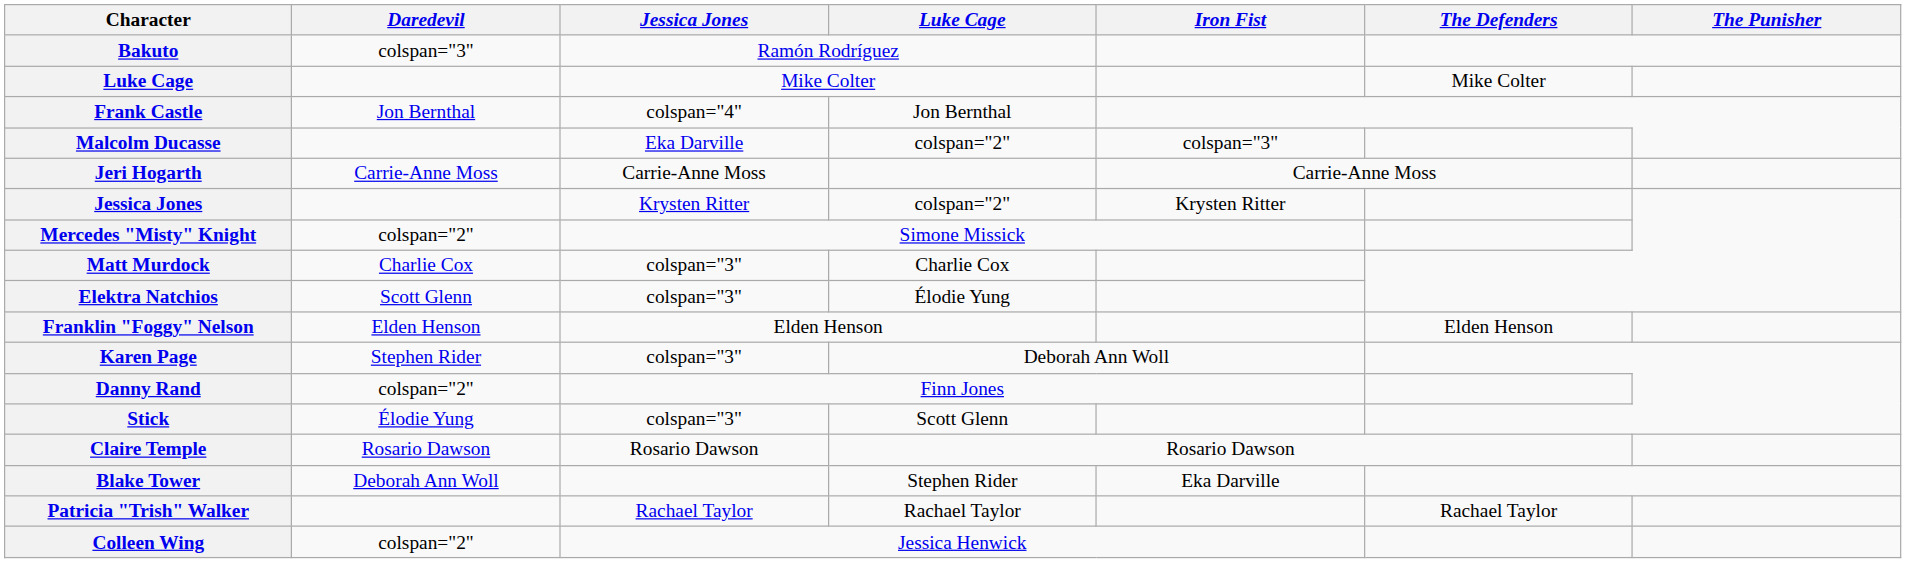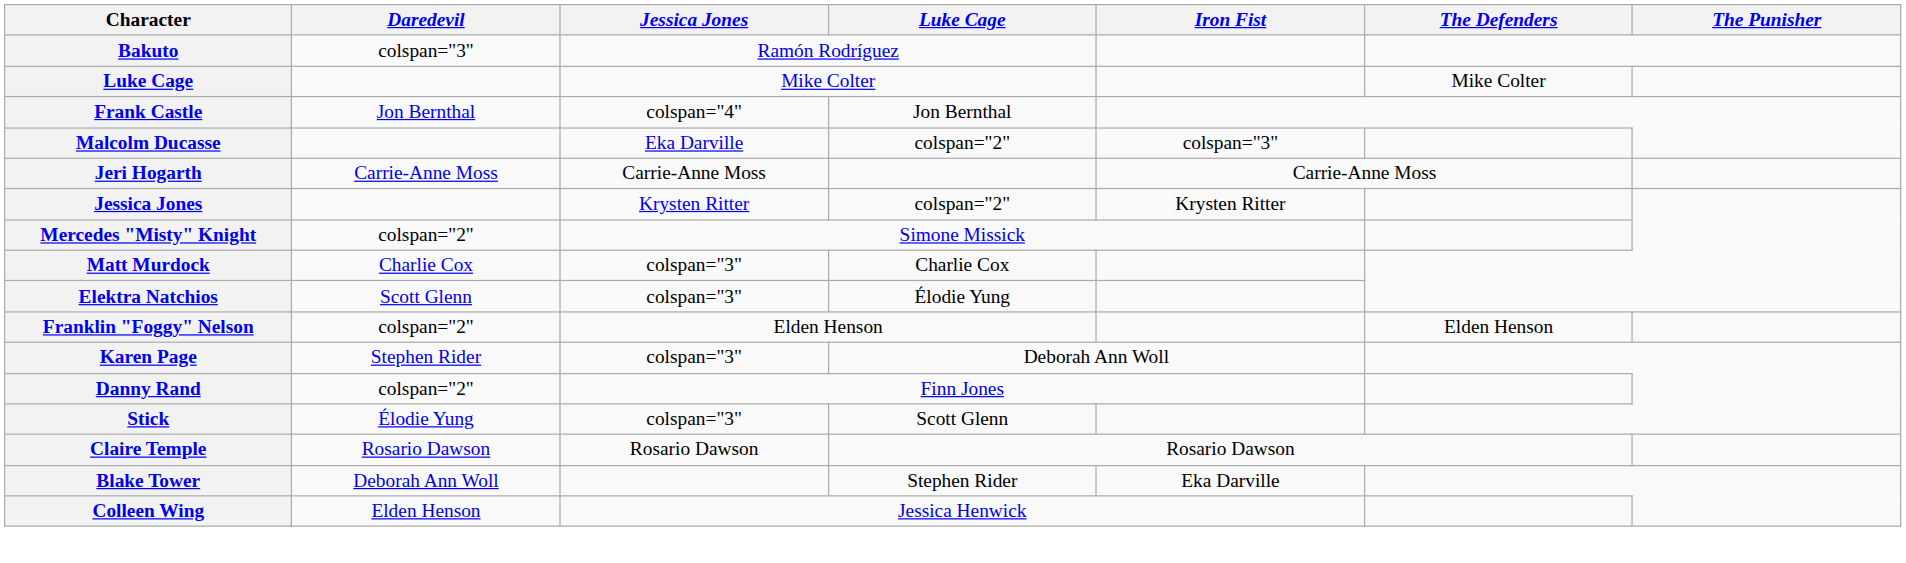(426, 326) Elden Henson -> (426, 326) colspan="2"
- row: (148, 511)
(426, 541) colspan="2" -> (426, 511) Elden Henson
